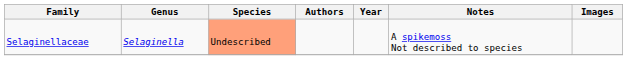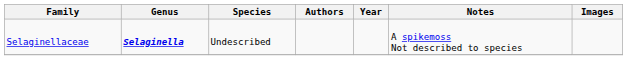(153, 42) normal -> (153, 42) bold
(241, 42) lightsalmon background -> (241, 42) no background
